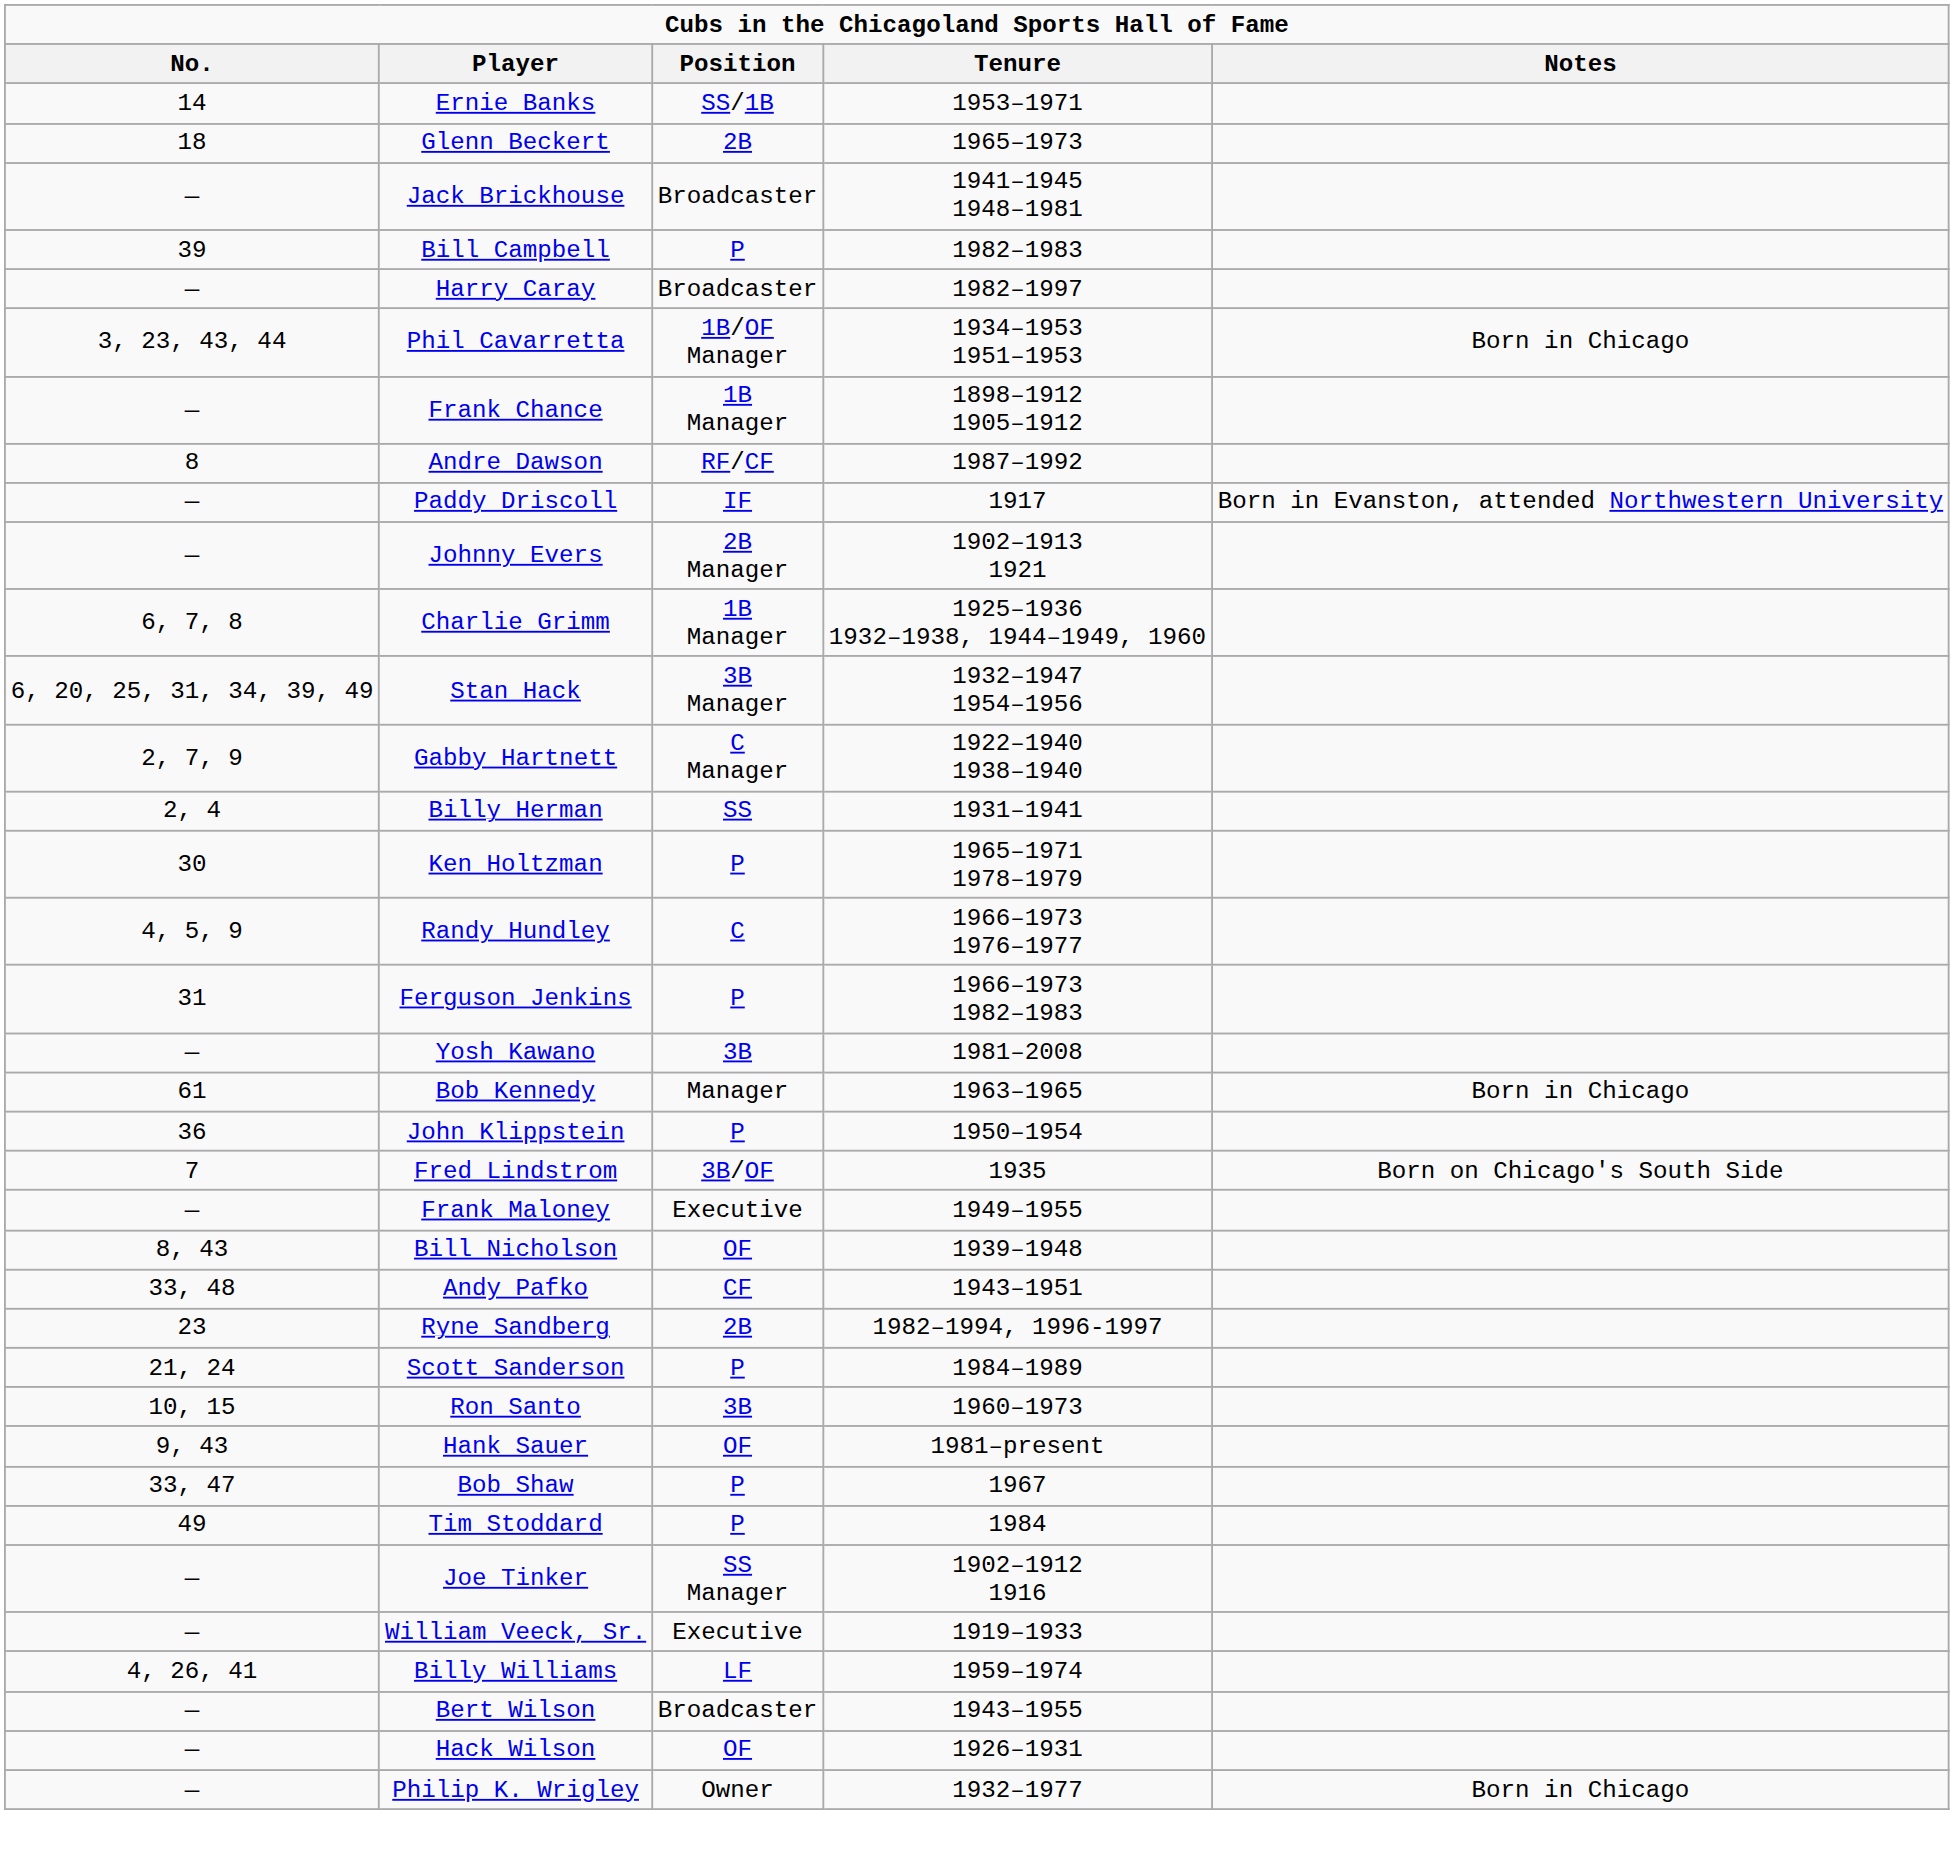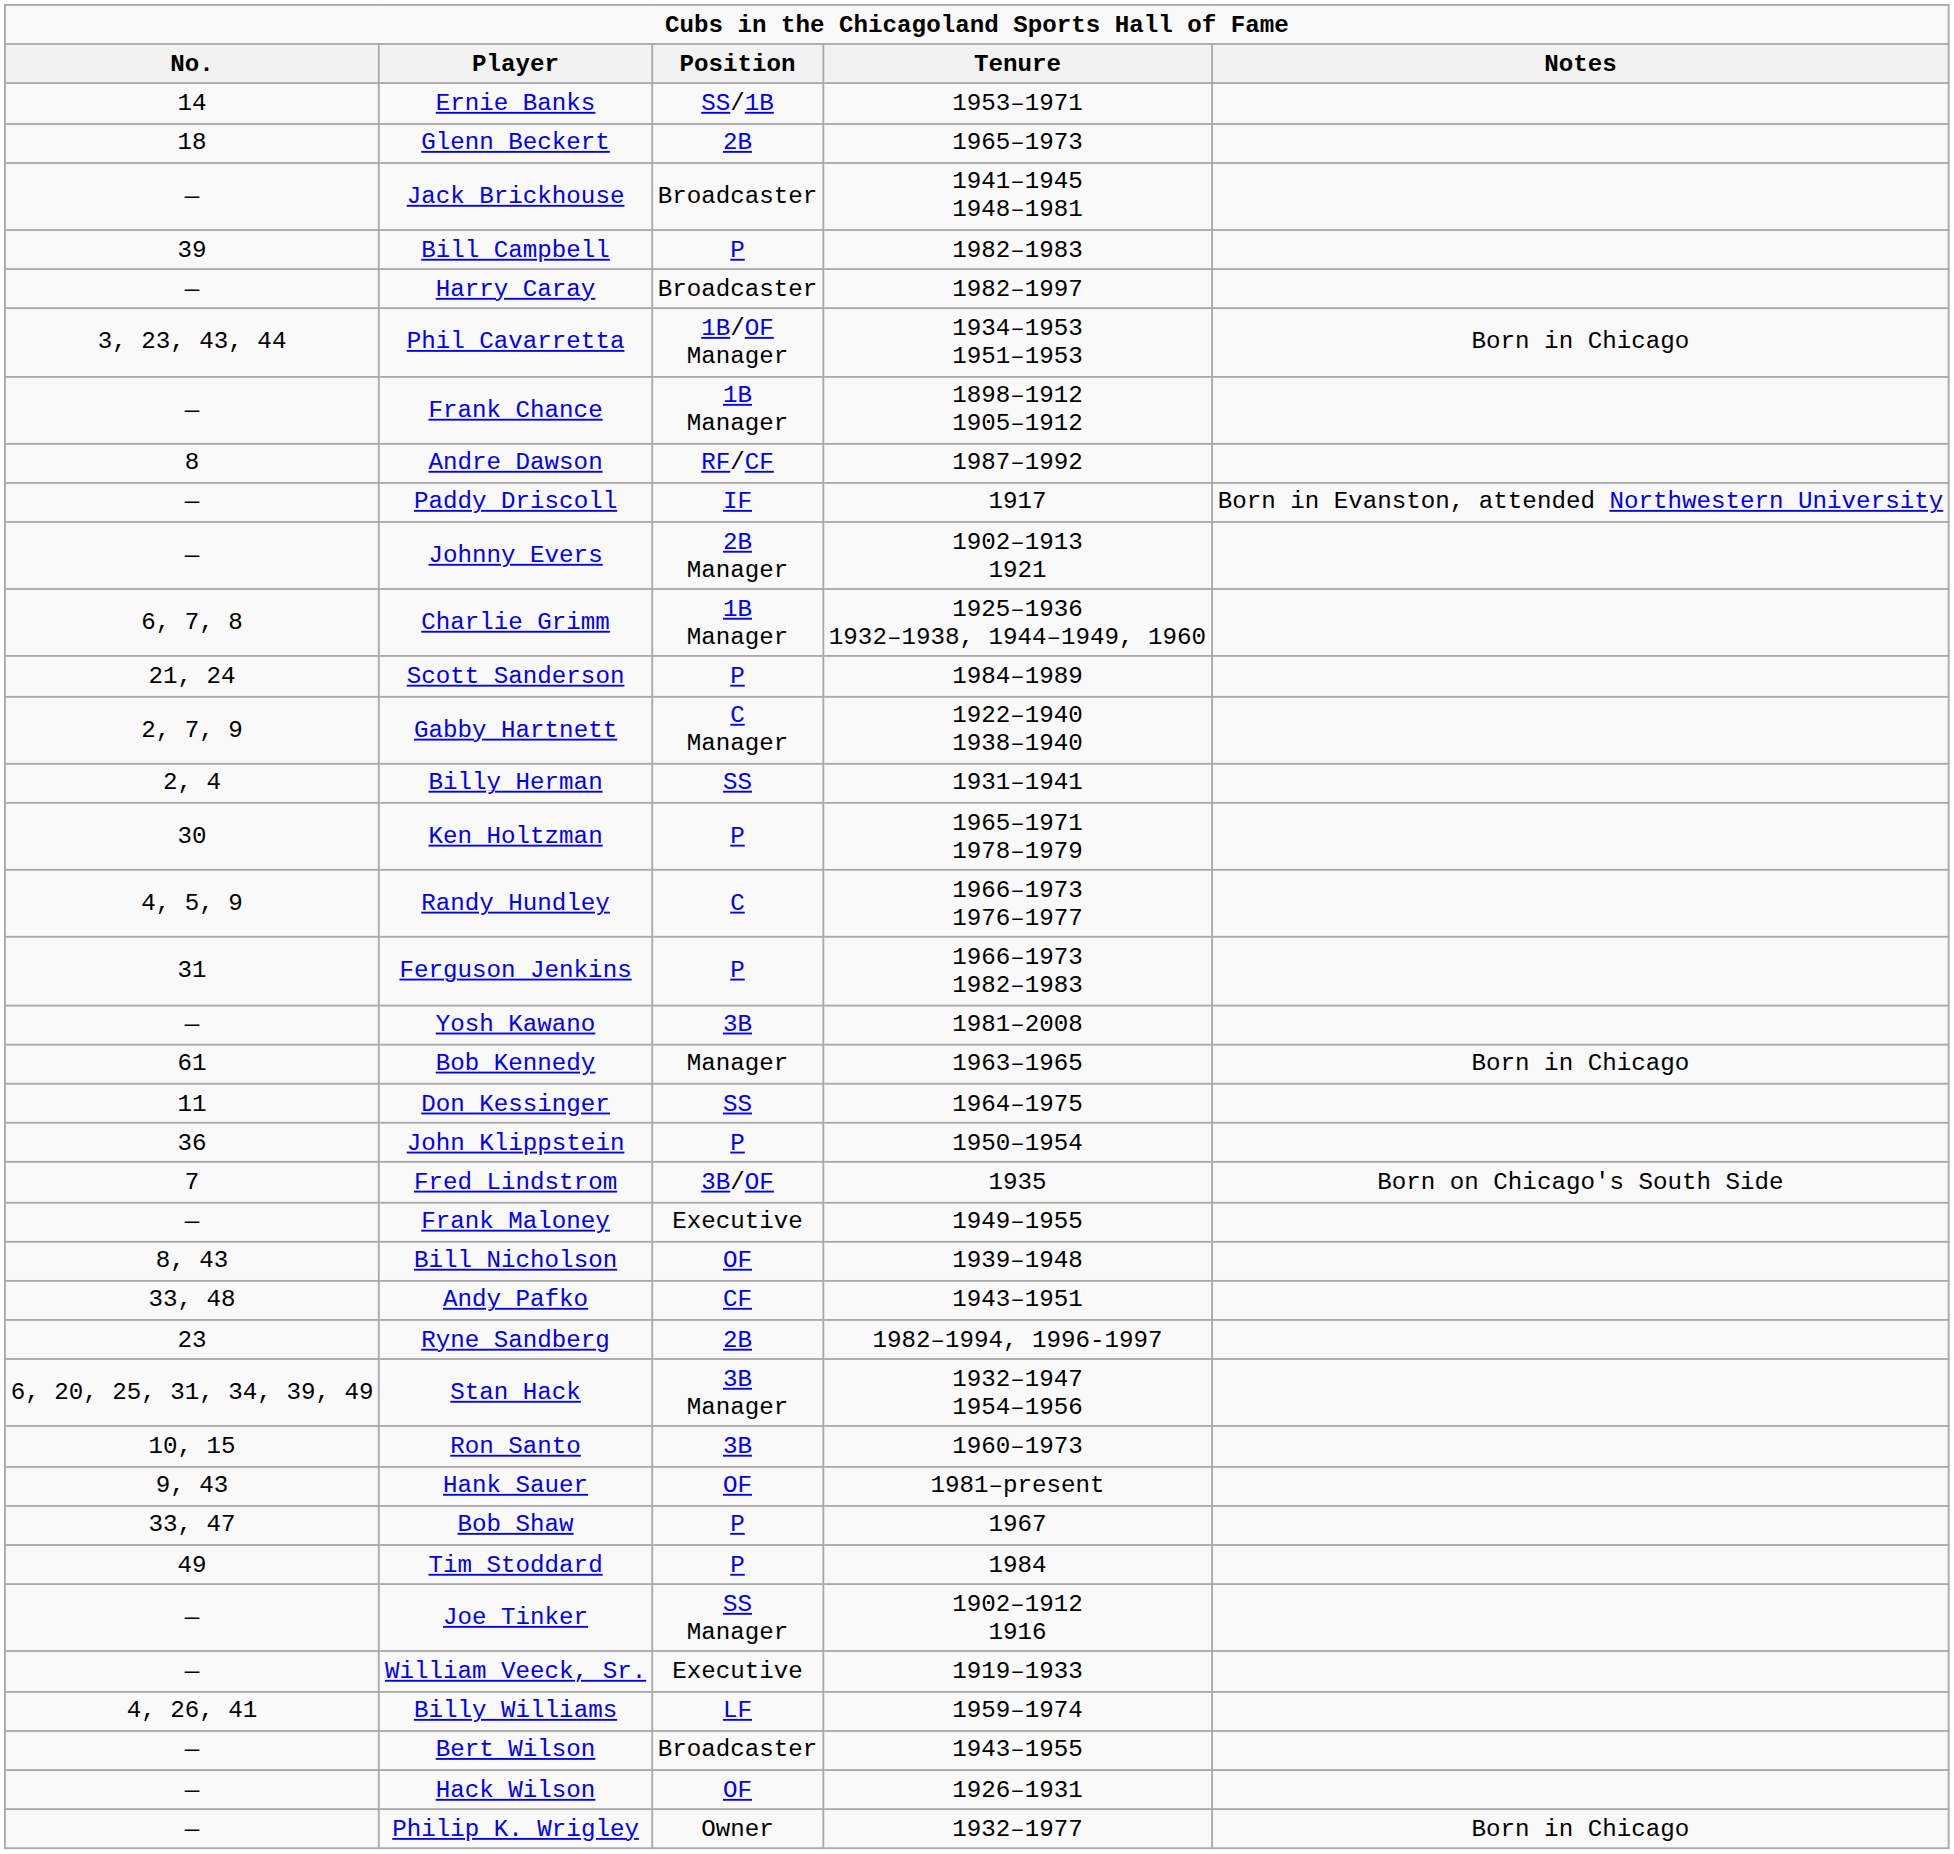rows swapped: (516, 690) <-> (516, 1368)
+ row: (516, 1103)
